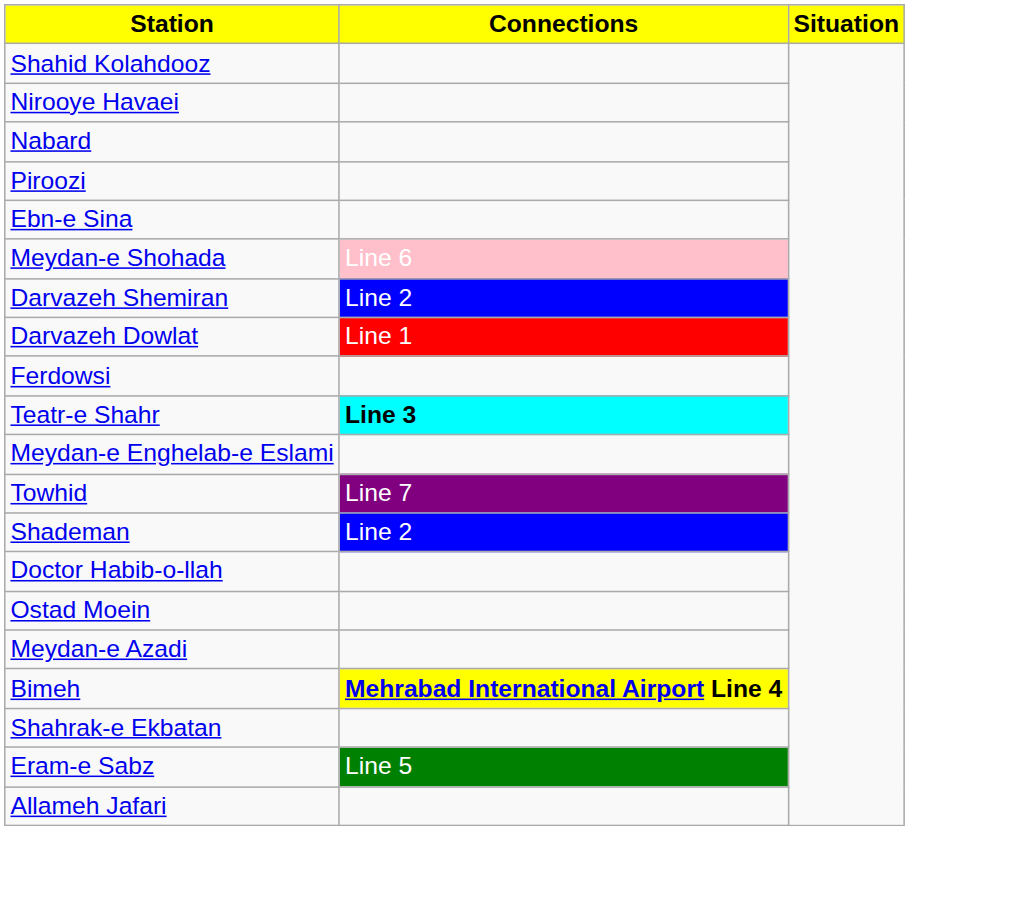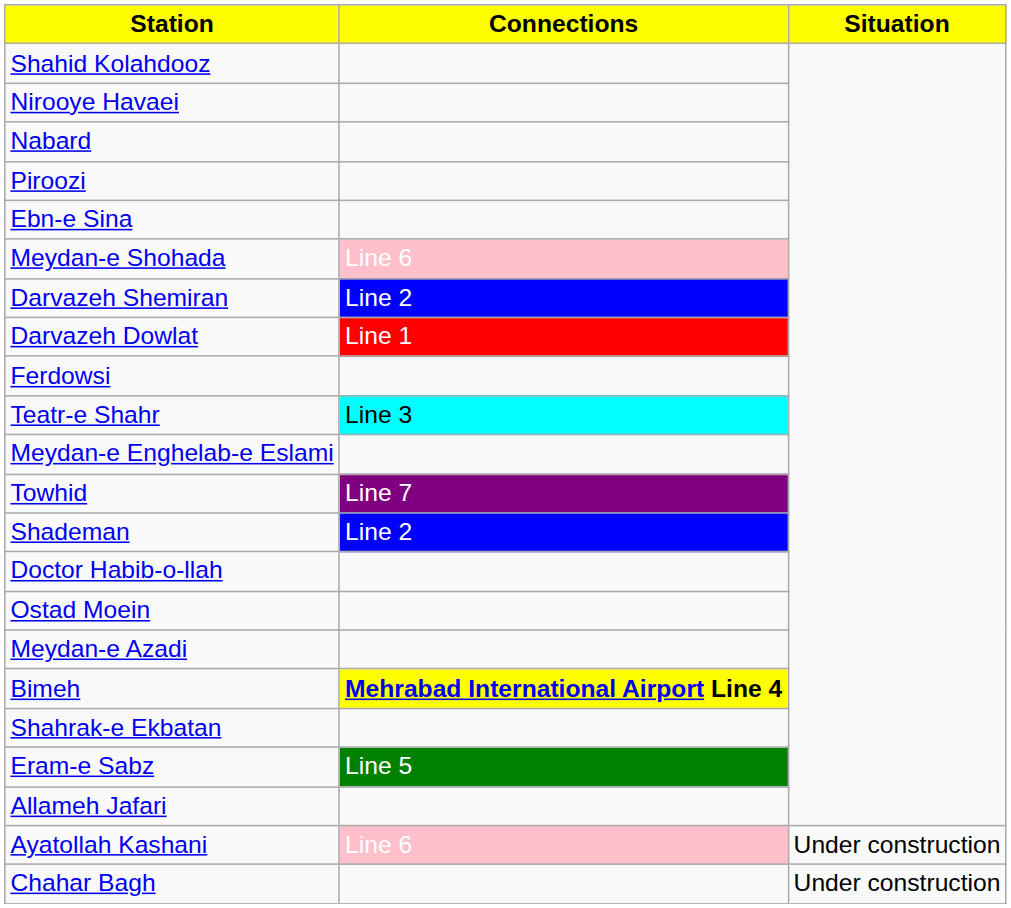(381, 414) bold -> (379, 414) normal
+ row: (109, 844)
+ row: (83, 883)
